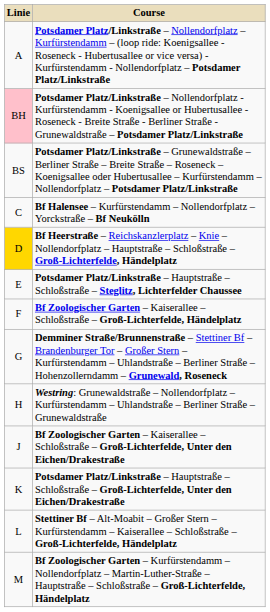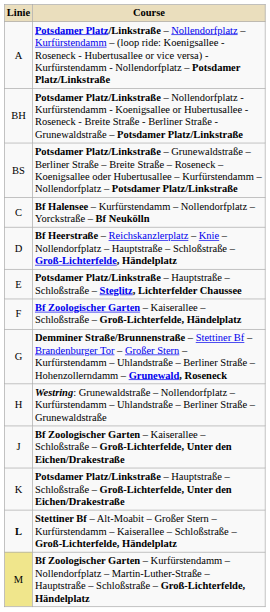(18, 116) pink background -> (18, 116) no background
(18, 248) gold background -> (18, 248) no background
(18, 531) normal -> (18, 531) bold
(18, 579) no background -> (18, 579) khaki background
